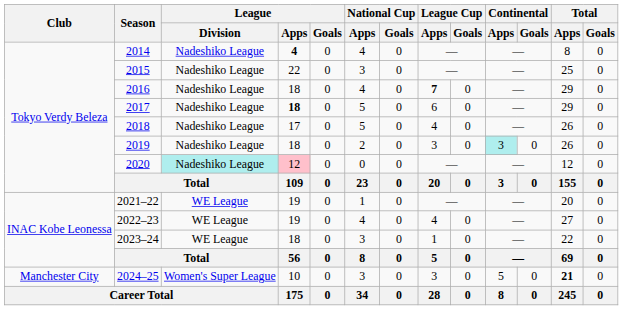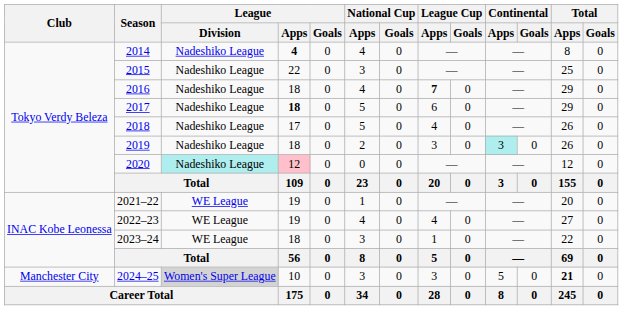(220, 276) no background -> (220, 276) lightgrey background
